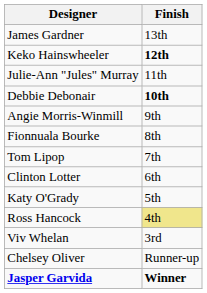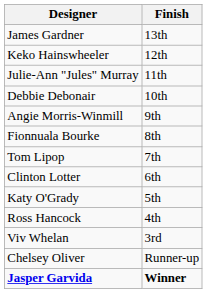(157, 55) bold -> (156, 55) normal
(157, 95) bold -> (156, 95) normal
(153, 217) khaki background -> (153, 217) no background
